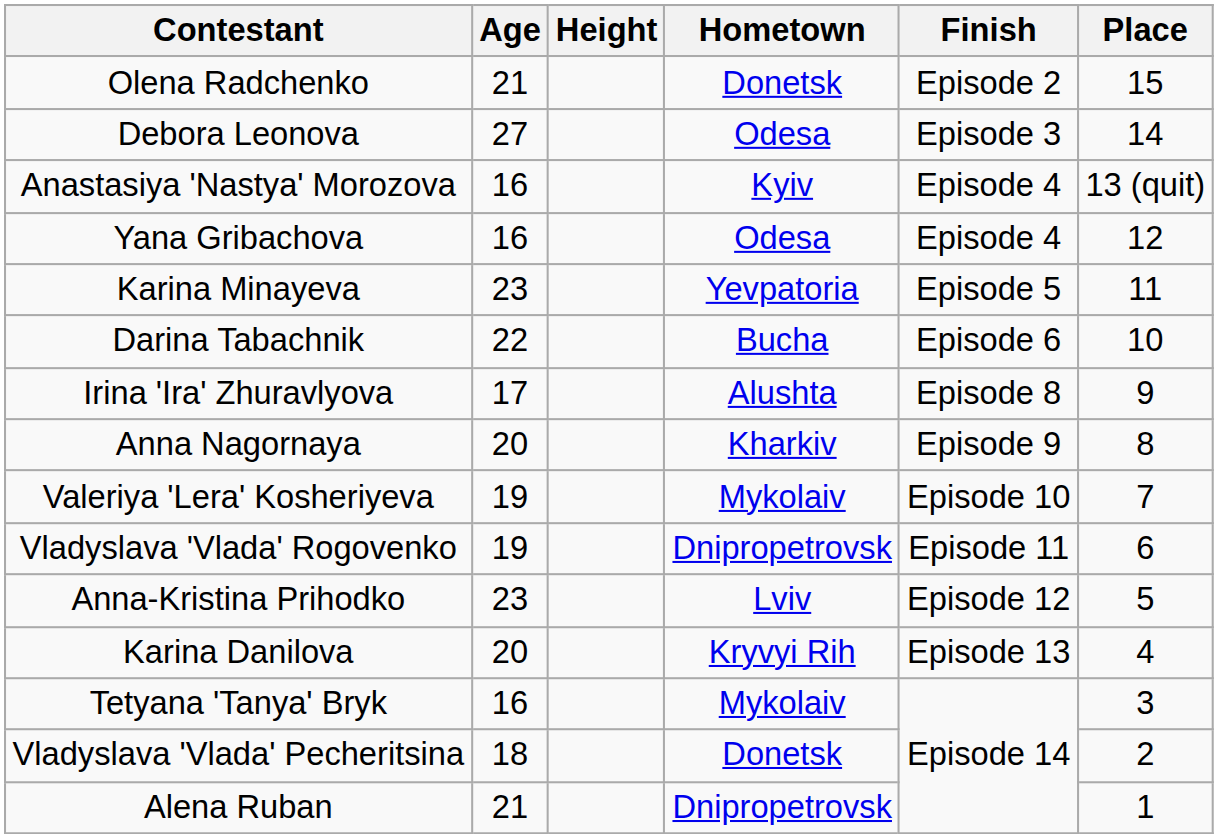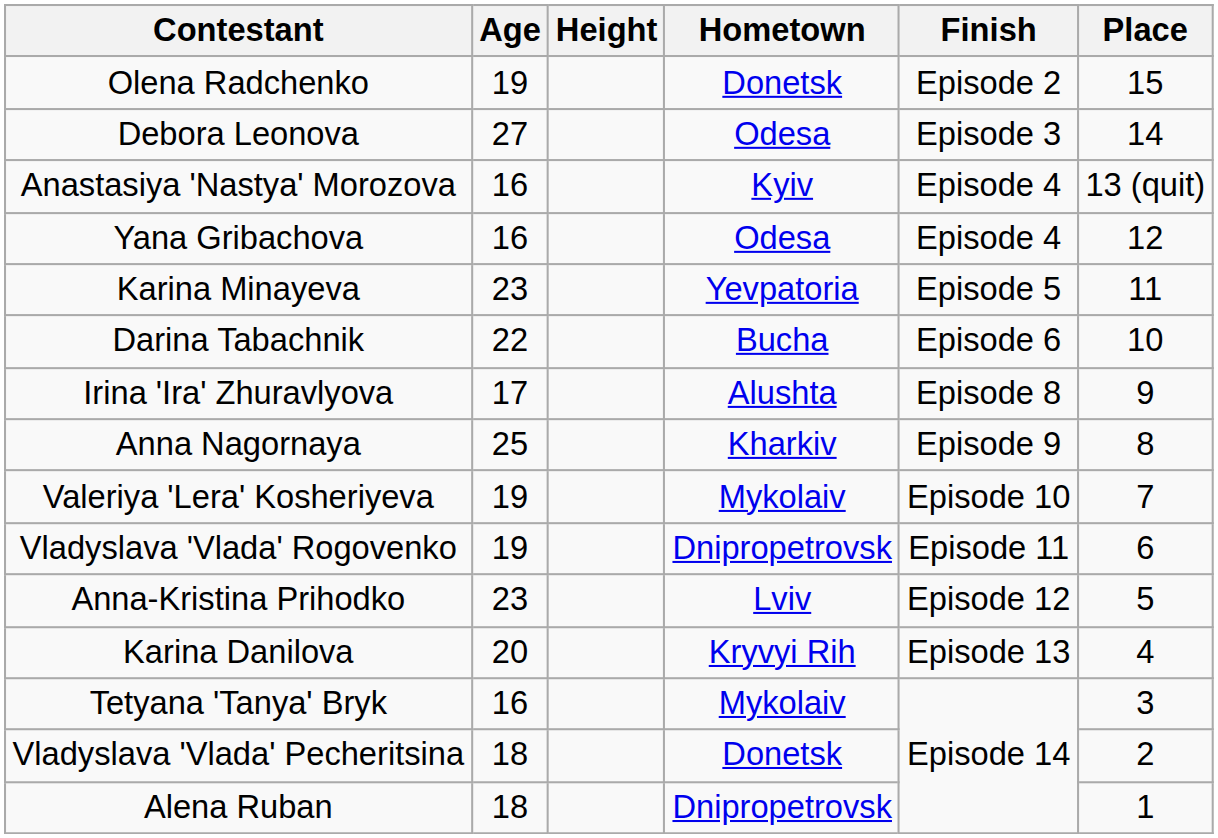(510, 82) 21 -> (510, 82) 19
(510, 444) 20 -> (510, 444) 25
(510, 806) 21 -> (510, 806) 18
